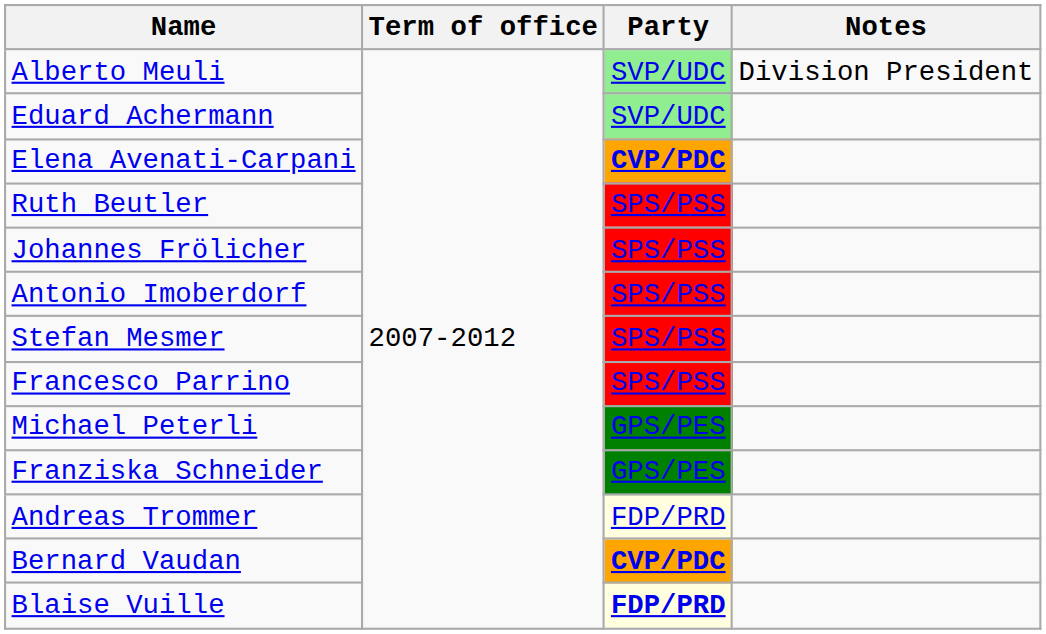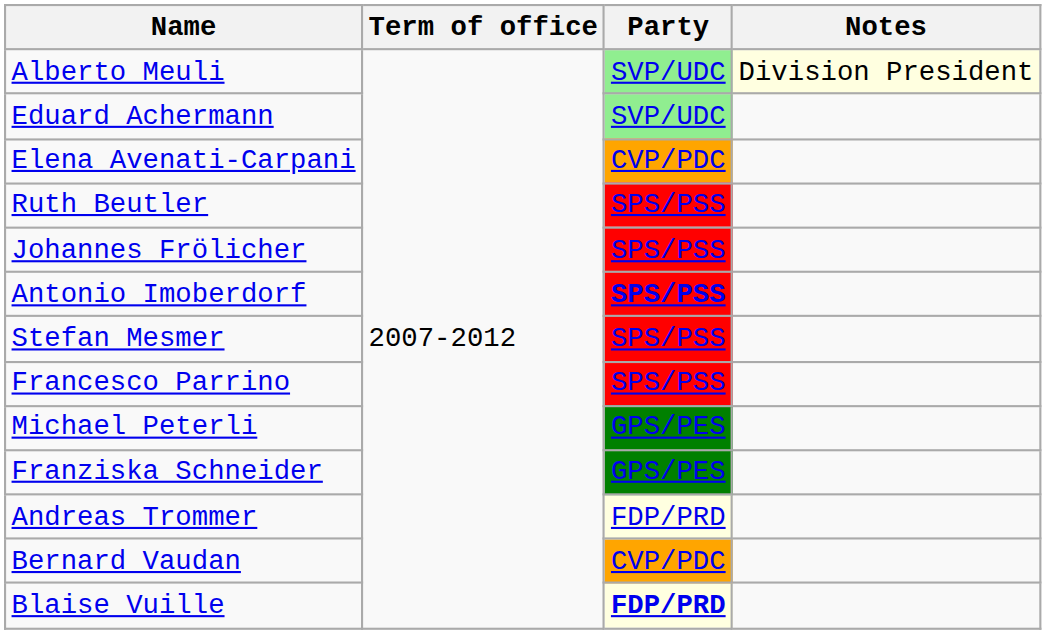(886, 72) no background -> (886, 72) lightyellow background
(668, 161) bold -> (668, 161) normal
(668, 294) normal -> (668, 294) bold
(668, 561) bold -> (668, 561) normal
